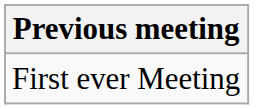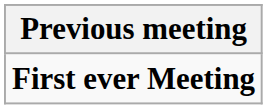(126, 77) normal -> (134, 77) bold
